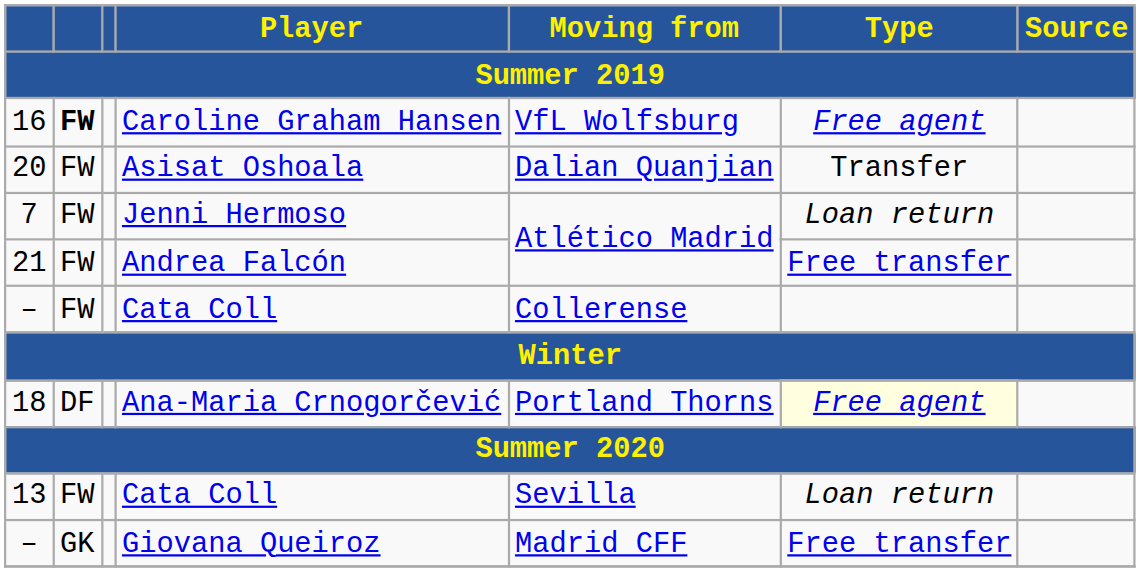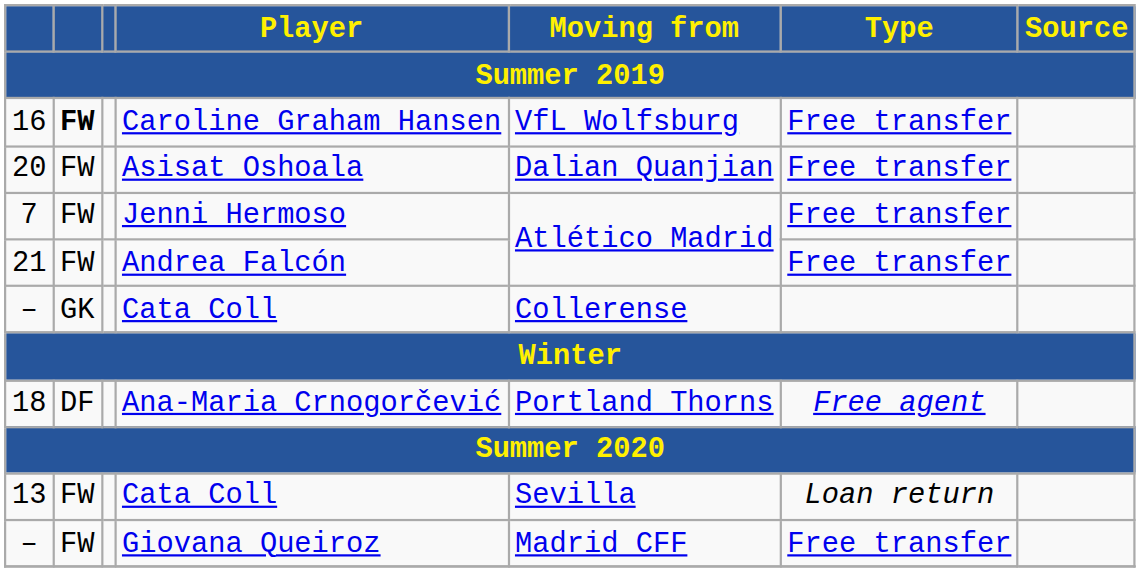(899, 122) Free agent -> (899, 122) Free transfer
(899, 169) Transfer -> (899, 169) Free transfer
(899, 216) Loan return -> (899, 216) Free transfer
(77, 309) FW -> (77, 309) GK
(899, 403) lightyellow background -> (899, 403) no background
(77, 544) GK -> (77, 544) FW
